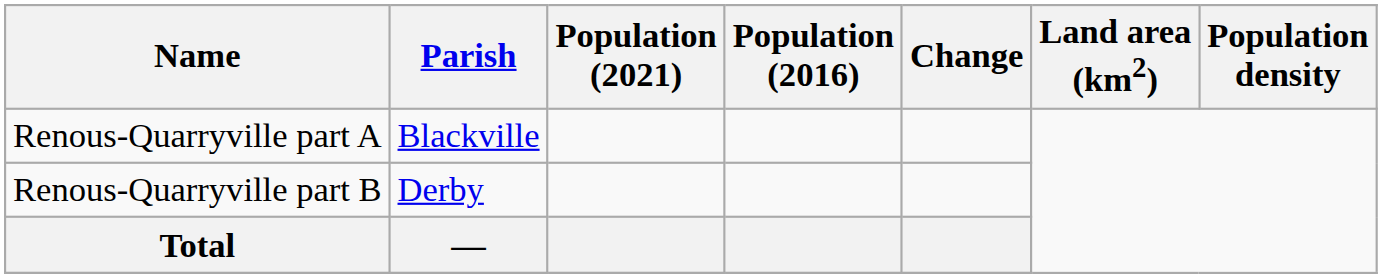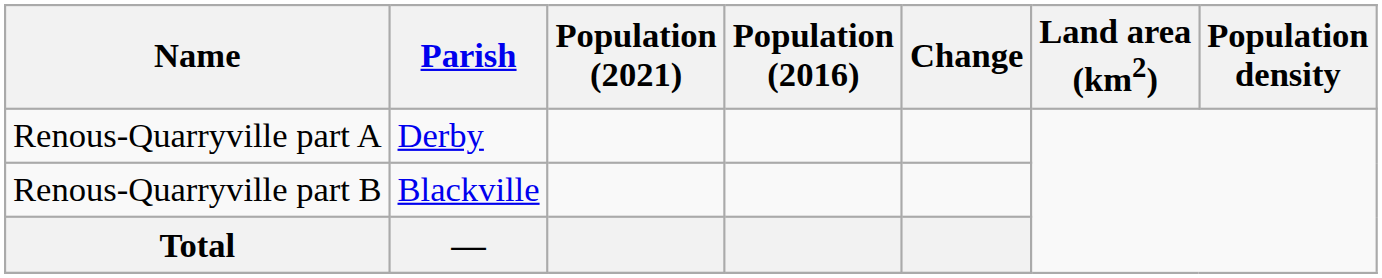(469, 134) Blackville -> (441, 134) Derby
(441, 189) Derby -> (469, 189) Blackville
